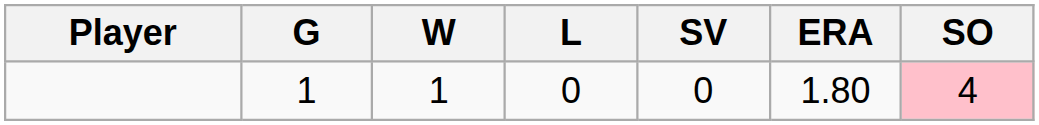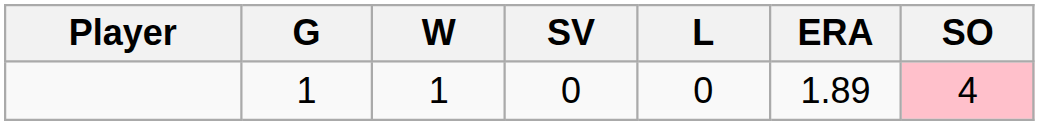columns swapped: (571, 33) <-> (703, 33)
(835, 90) 1.80 -> (835, 90) 1.89
